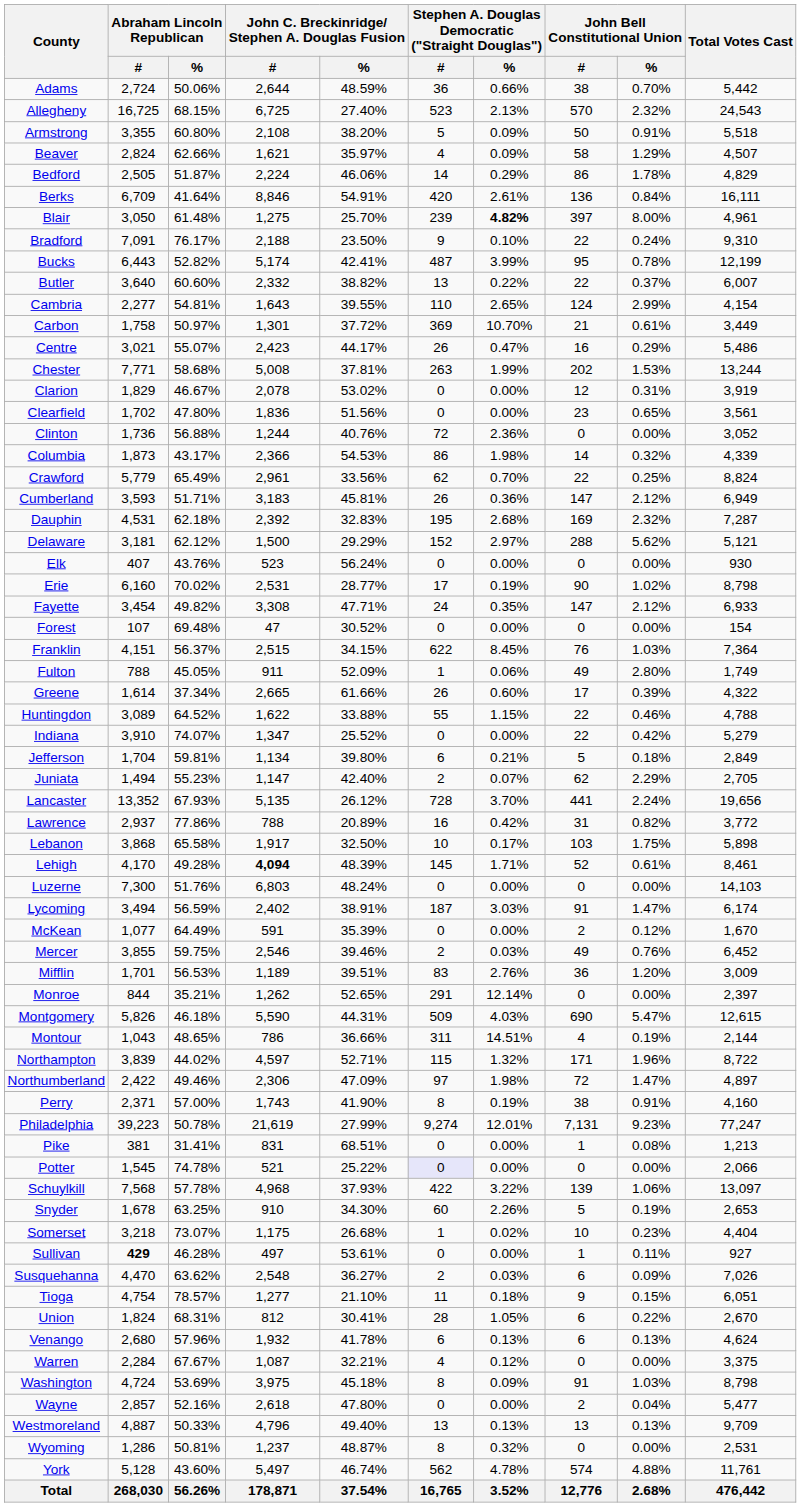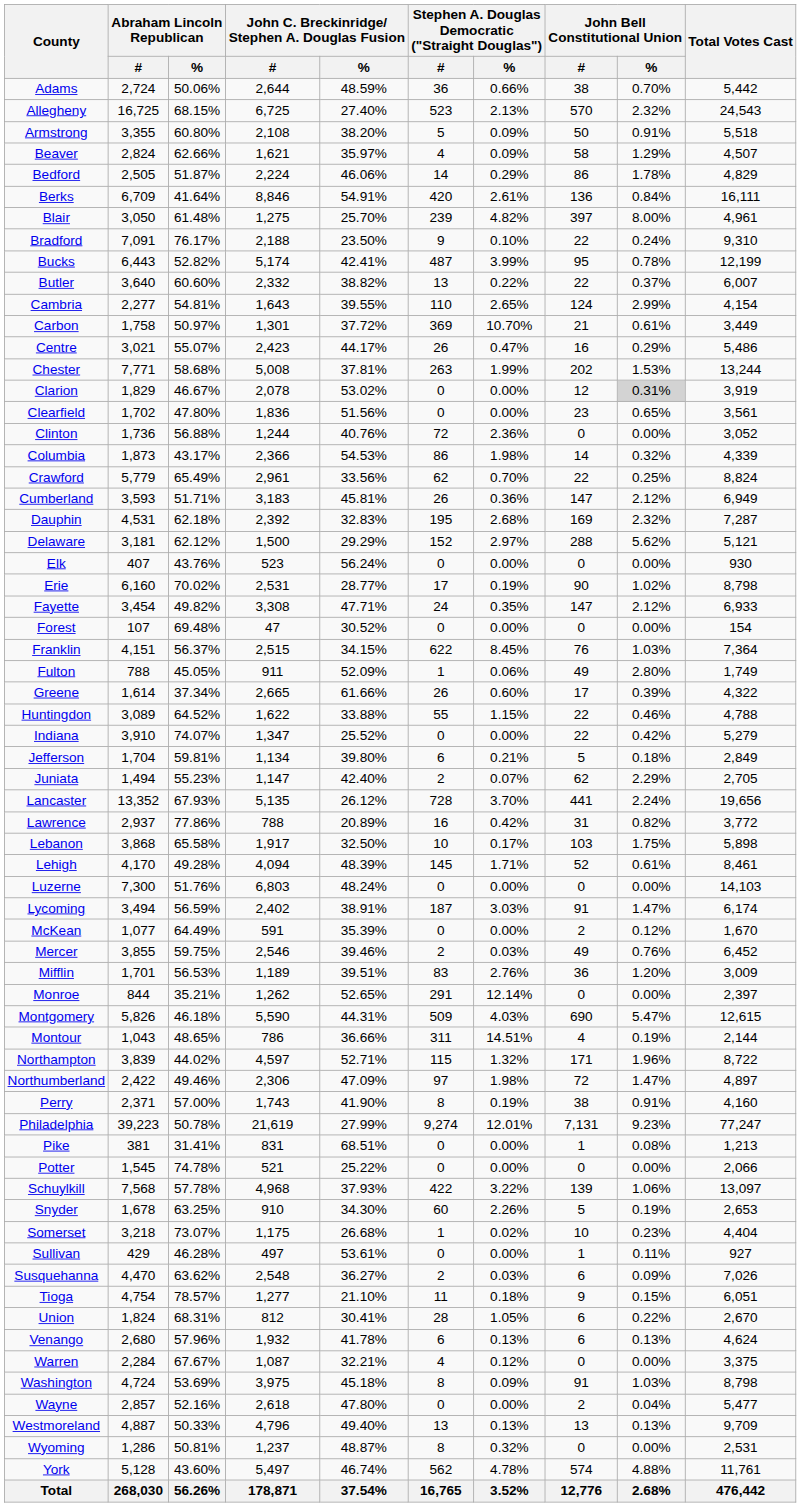(509, 218) bold -> (509, 218) normal
(651, 390) no background -> (651, 390) lightgrey background
(273, 865) bold -> (273, 865) normal
(441, 1167) lavender background -> (441, 1167) no background
(138, 1253) bold -> (138, 1253) normal
